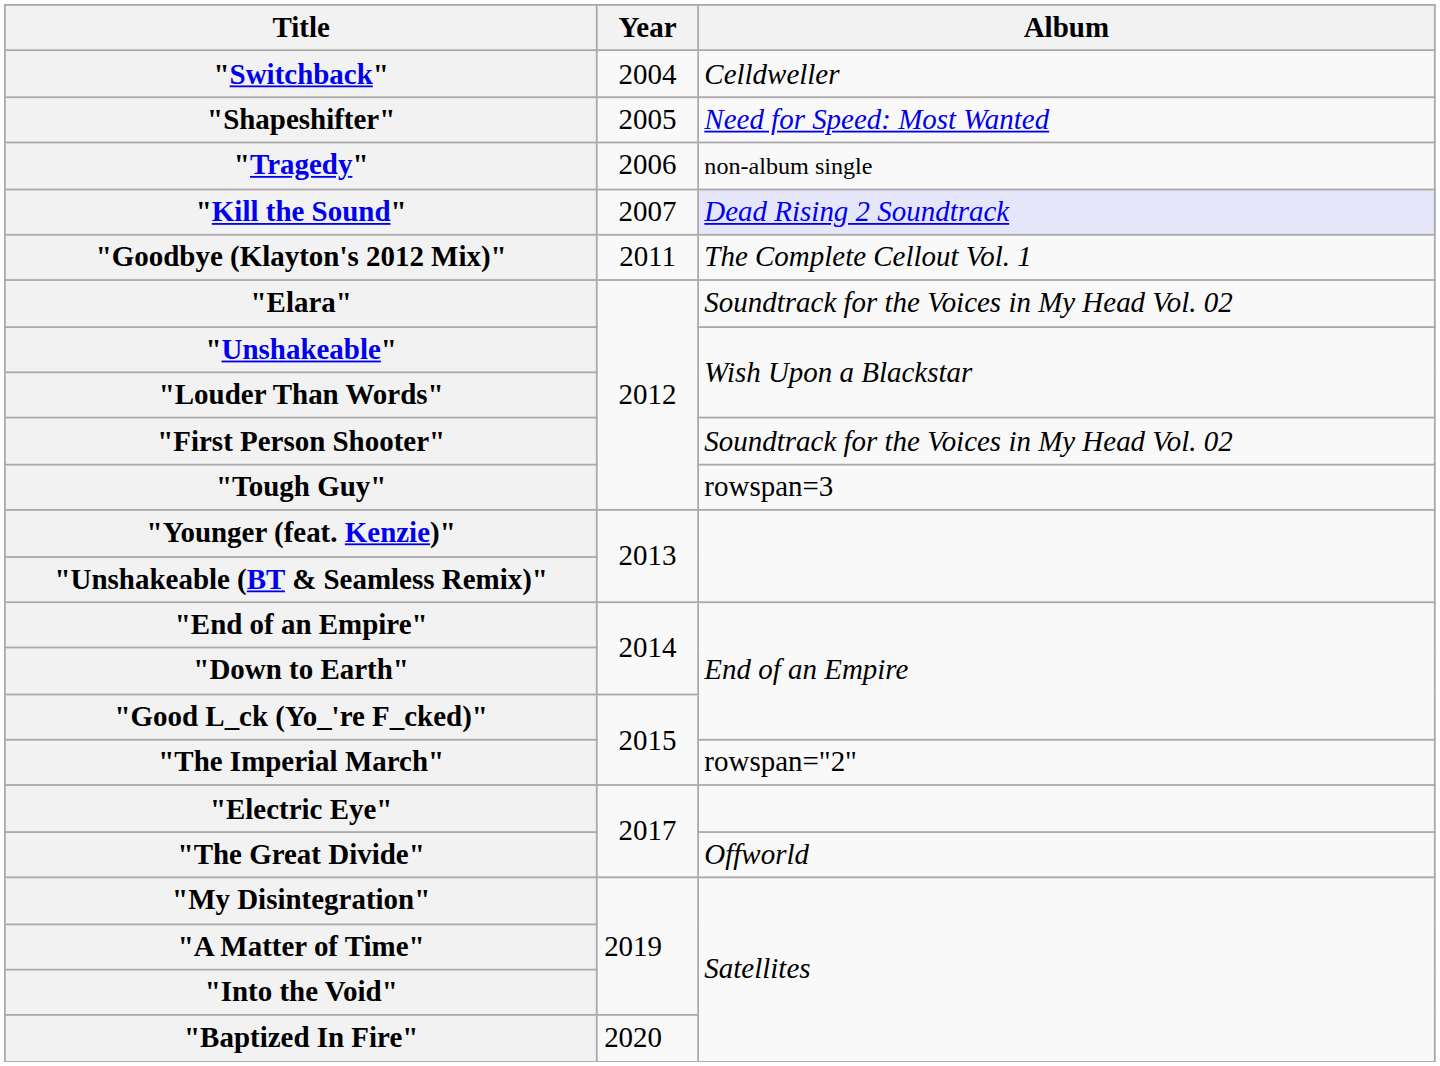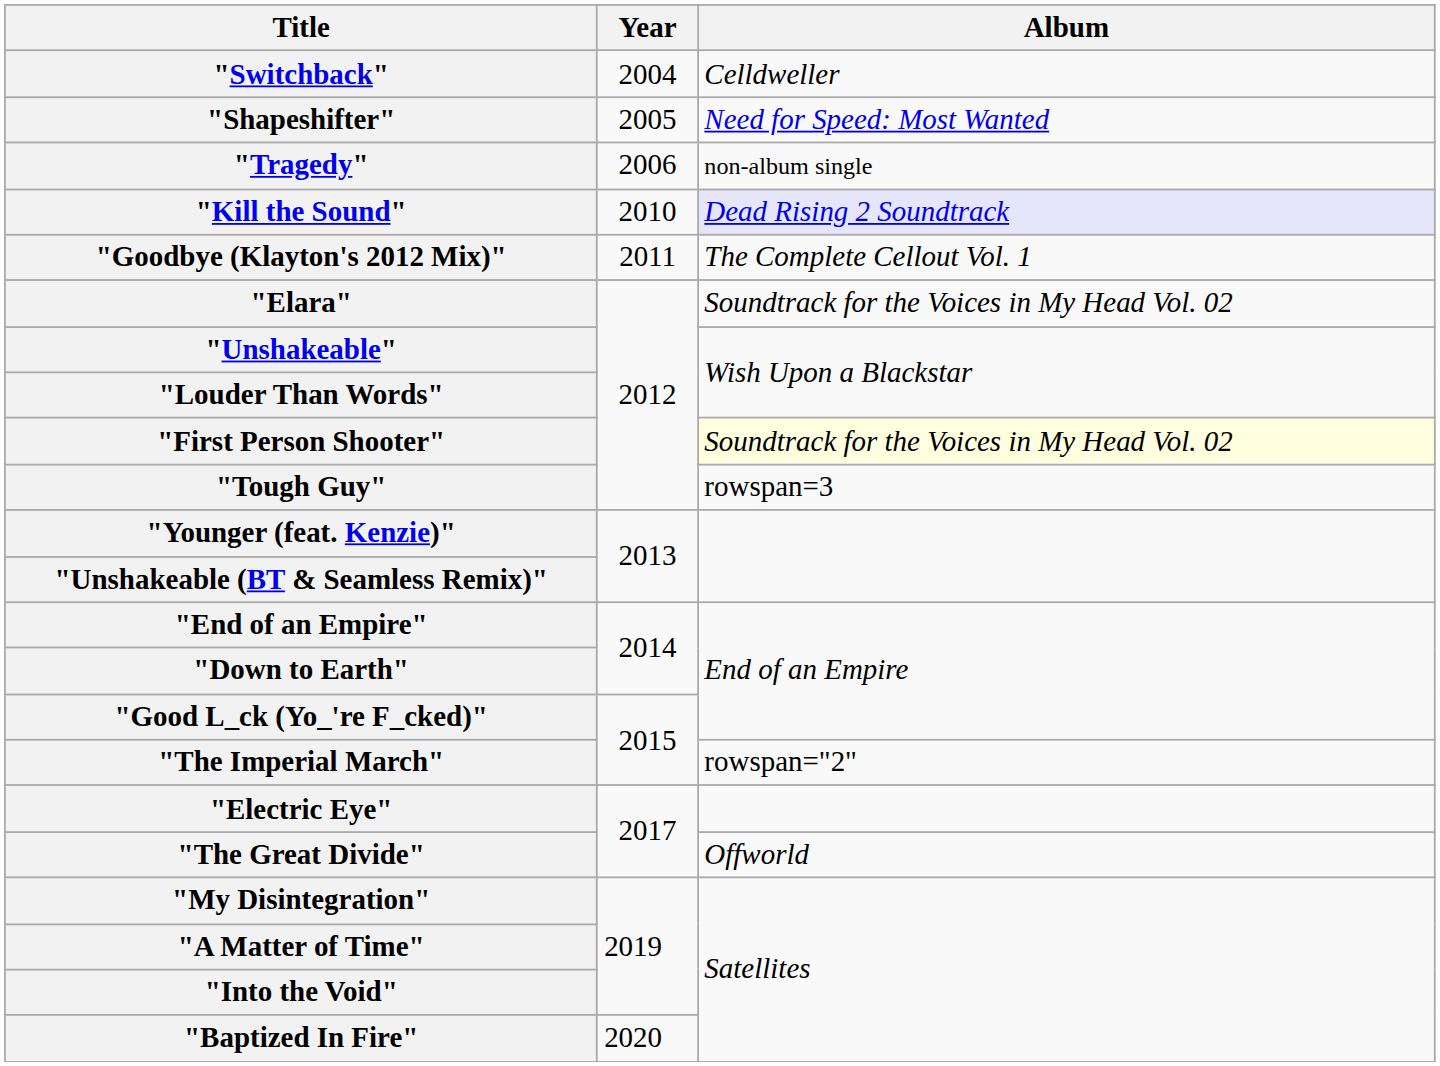(648, 211) 2007 -> (648, 211) 2010
(969, 440) no background -> (969, 440) lightyellow background
